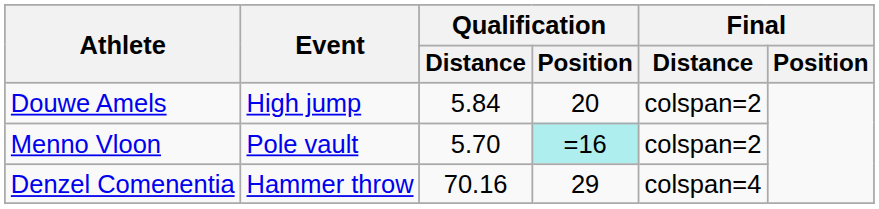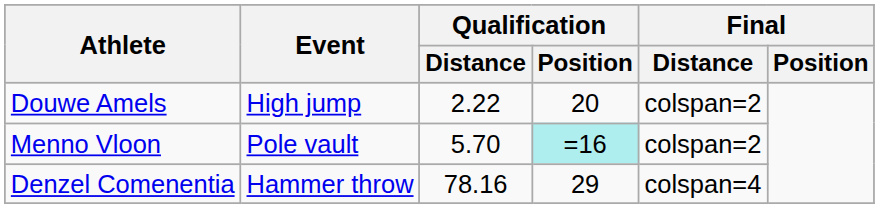(476, 104) 5.84 -> (476, 104) 2.22
(476, 184) 70.16 -> (476, 184) 78.16
